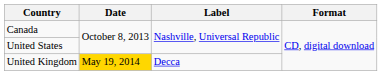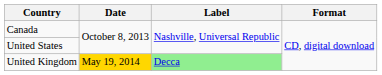(167, 62) no background -> (167, 62) lightgreen background
